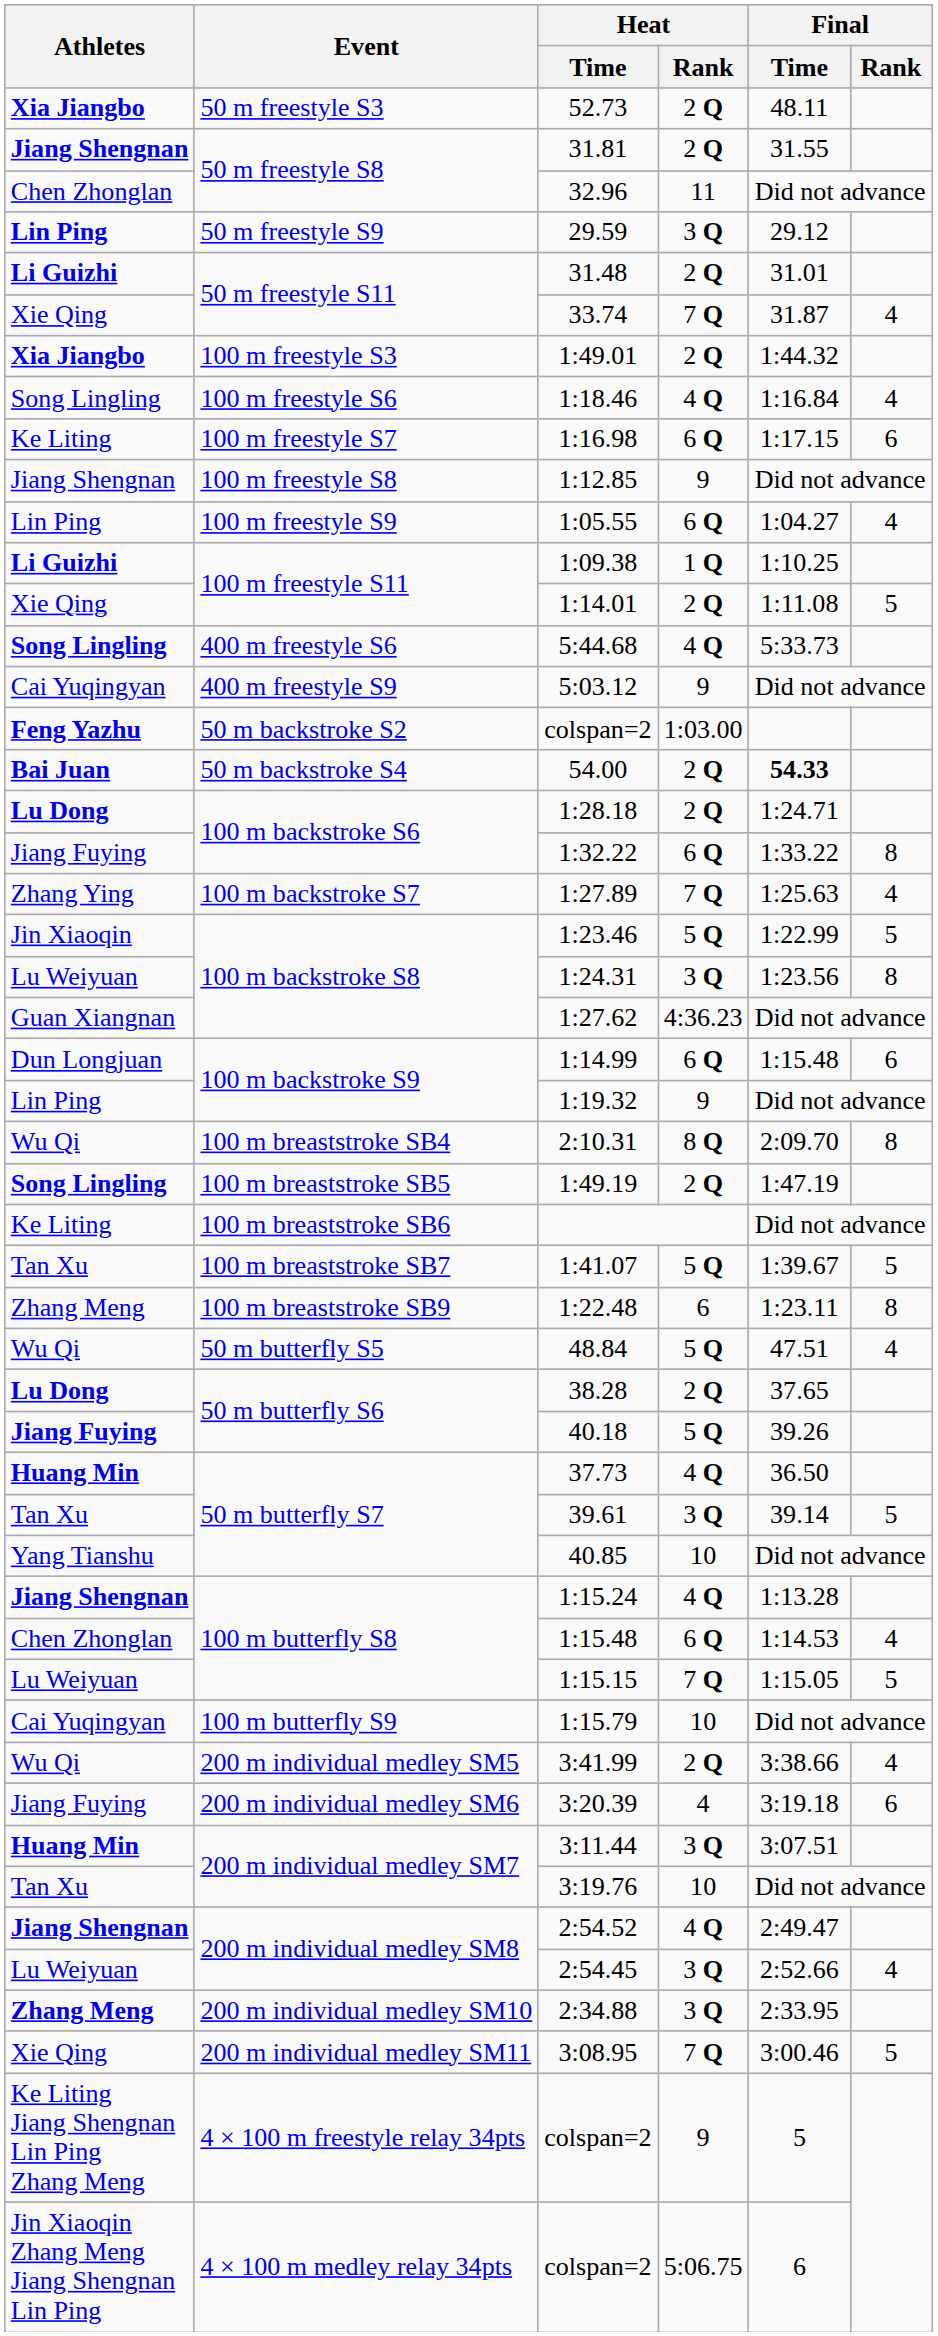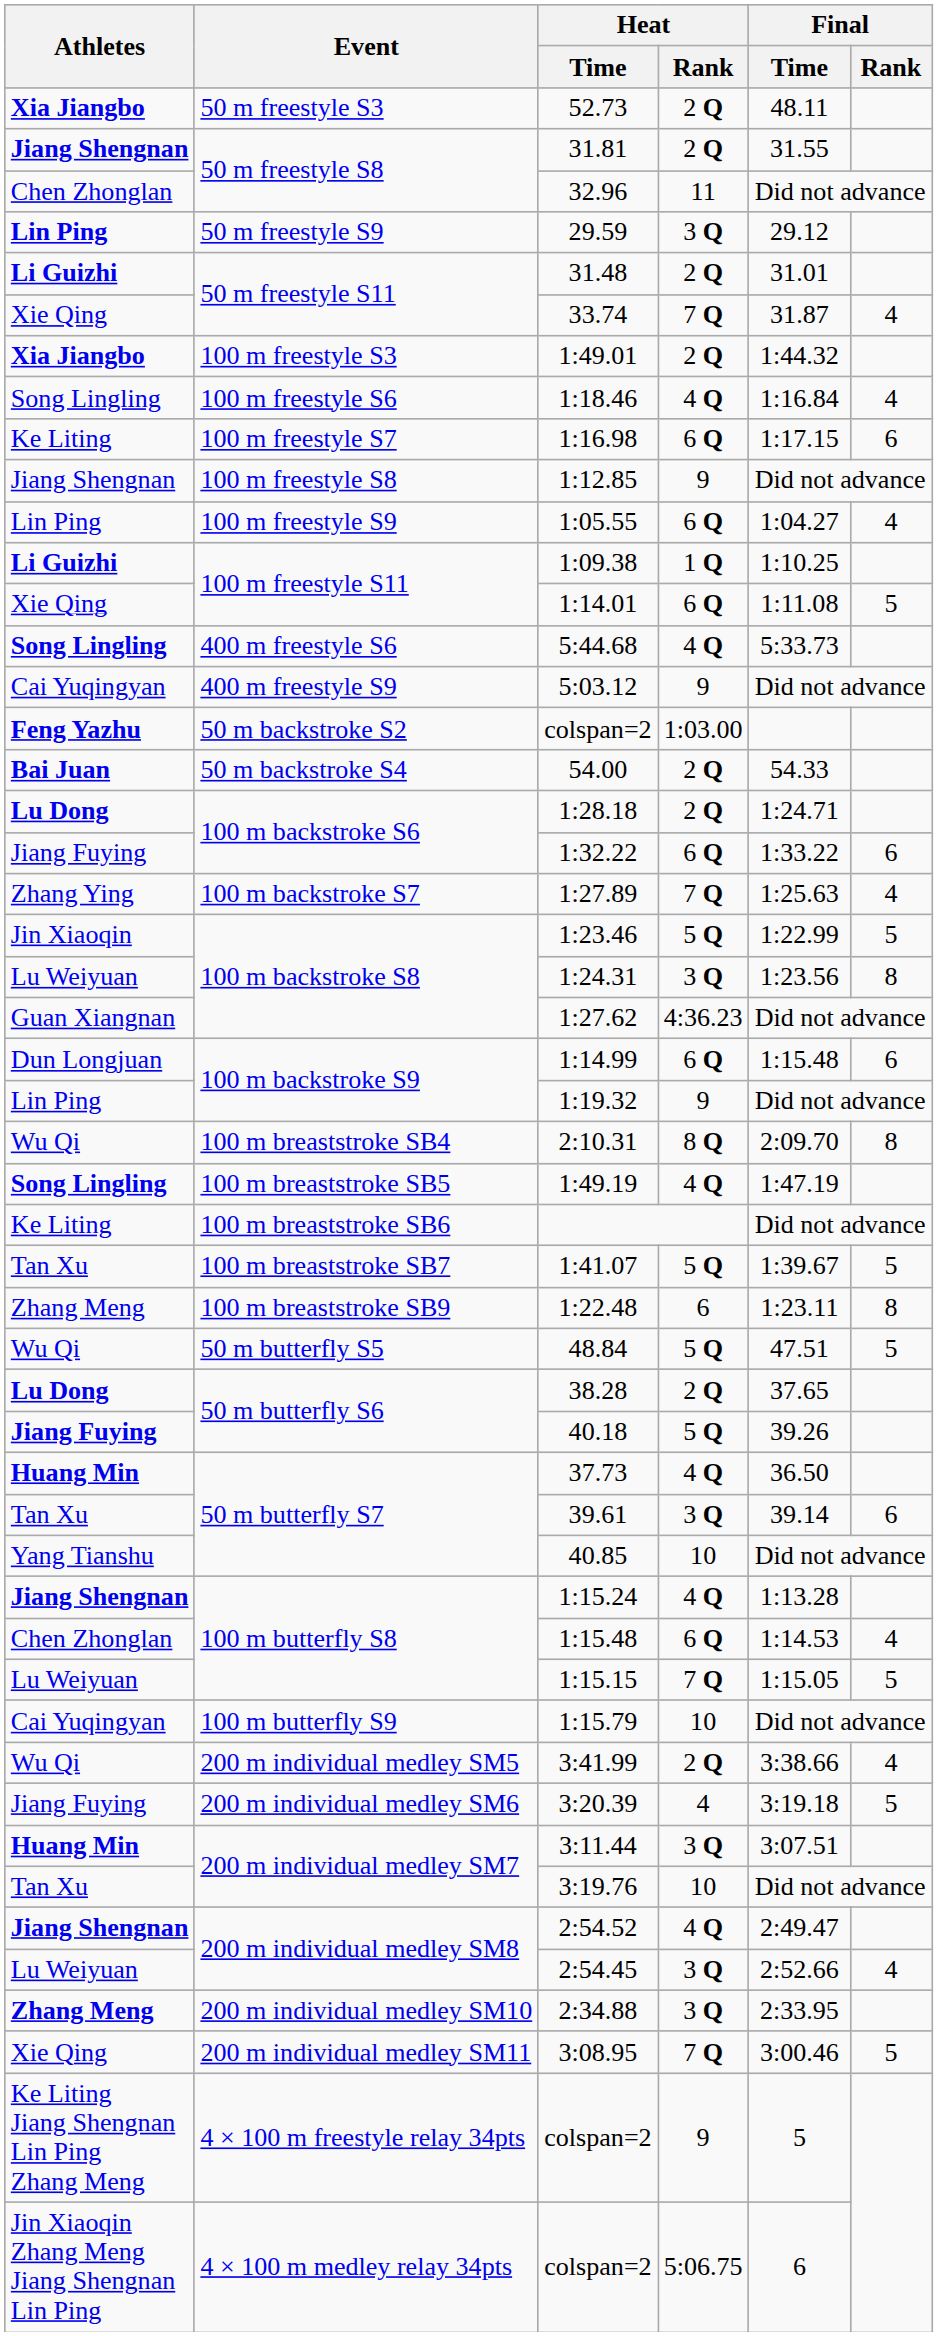(703, 604) 2 Q -> (703, 604) 6 Q
(799, 769) bold -> (799, 769) normal
(891, 852) 8 -> (891, 852) 6
(703, 1183) 2 Q -> (703, 1183) 4 Q
(891, 1348) 4 -> (891, 1348) 5
(891, 1514) 5 -> (891, 1514) 6
(891, 1803) 6 -> (891, 1803) 5
